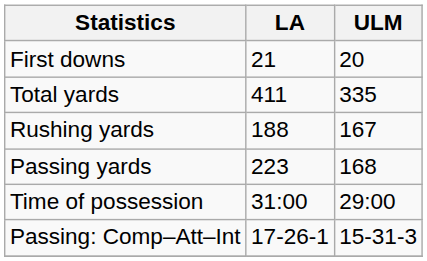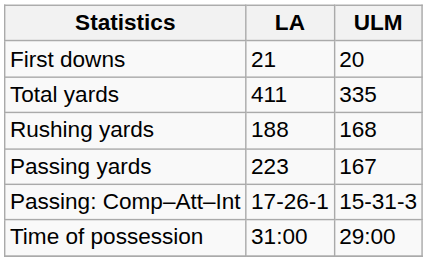(358, 130) 167 -> (358, 130) 168
(358, 166) 168 -> (358, 166) 167
rows swapped: (125, 237) <-> (107, 201)
